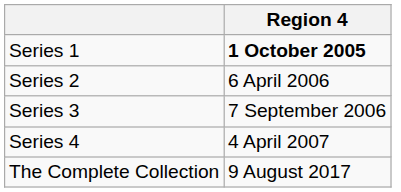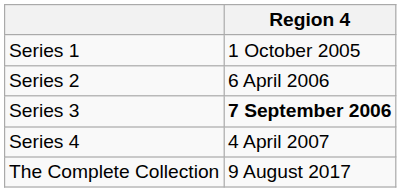(297, 50) bold -> (294, 50) normal
(307, 111) normal -> (310, 111) bold
